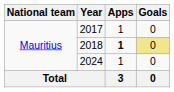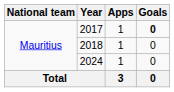(153, 29) normal -> (153, 29) bold
(121, 45) bold -> (121, 45) normal
(153, 45) khaki background -> (153, 45) no background
